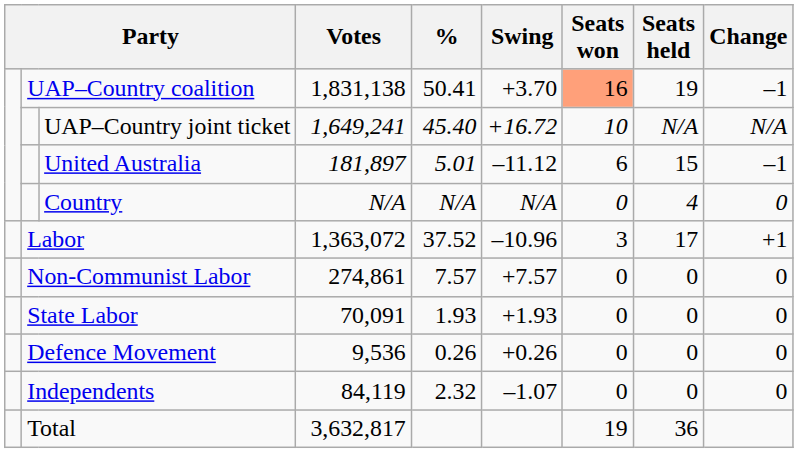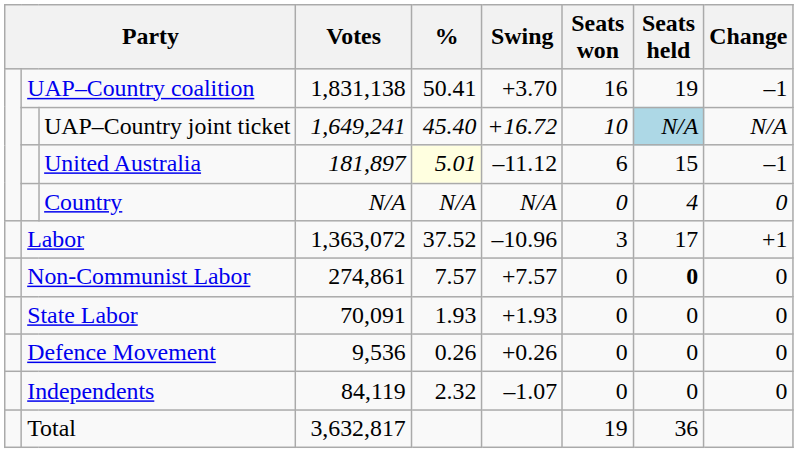(616, 88) lightsalmon background -> (616, 88) no background
(680, 125) no background -> (680, 125) lightblue background
(455, 163) no background -> (455, 163) lightyellow background
(692, 277) normal -> (692, 277) bold
